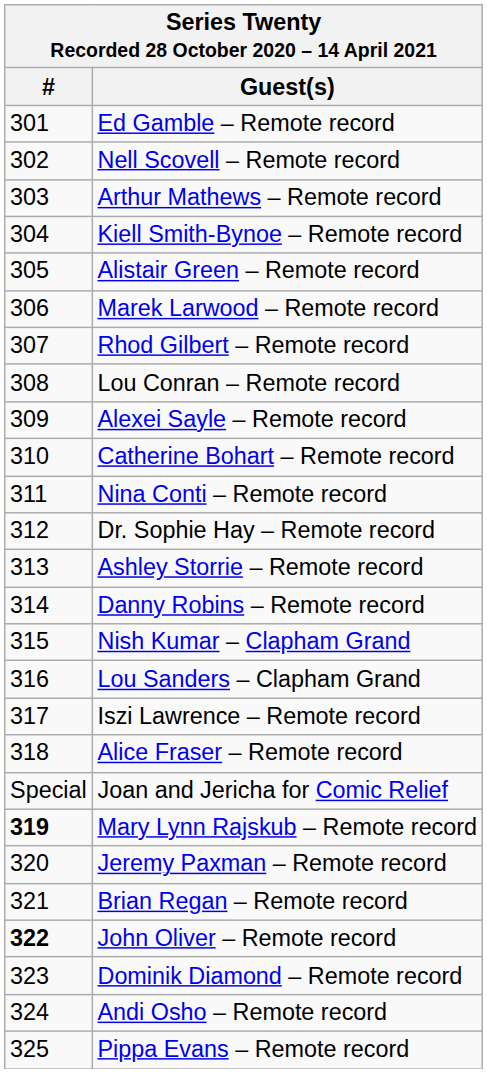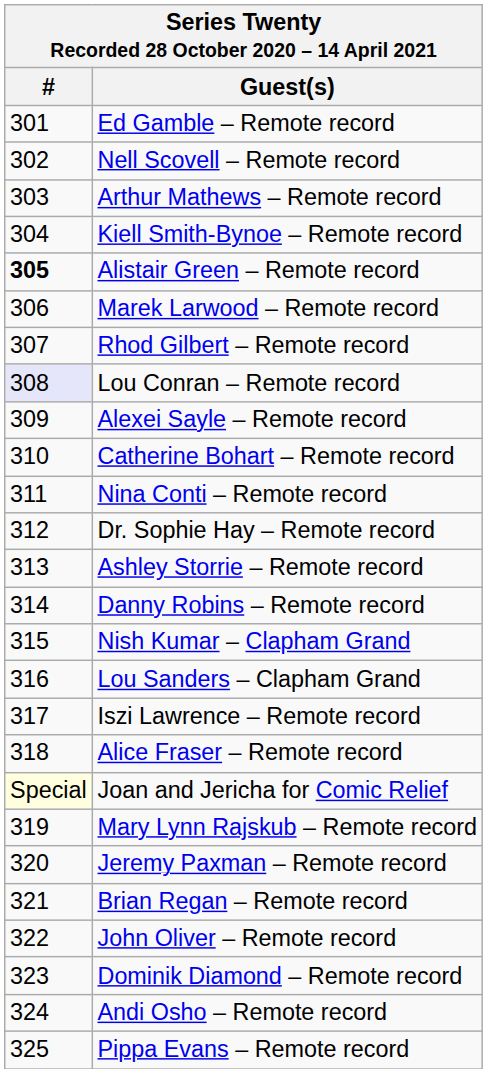(30, 271) normal -> (30, 271) bold
(30, 382) no background -> (30, 382) lavender background
(48, 790) no background -> (48, 790) lightyellow background
(30, 827) bold -> (30, 827) normal
(30, 938) bold -> (30, 938) normal
